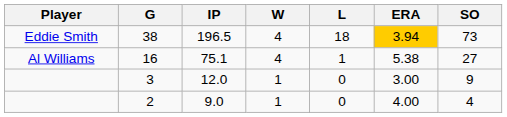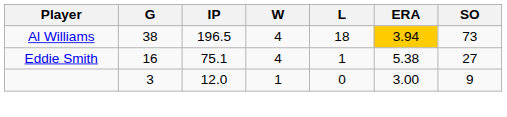(61, 36) Eddie Smith -> (61, 36) Al Williams
(61, 58) Al Williams -> (61, 58) Eddie Smith
- row: (150, 101)
